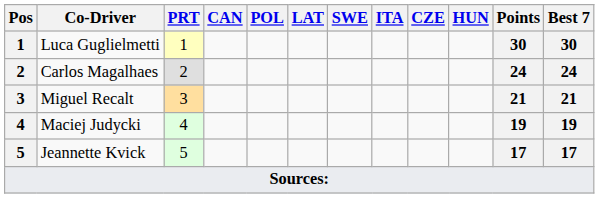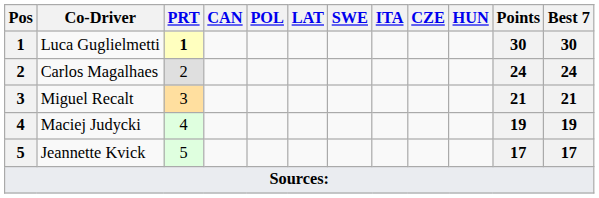(184, 44) normal -> (184, 44) bold
